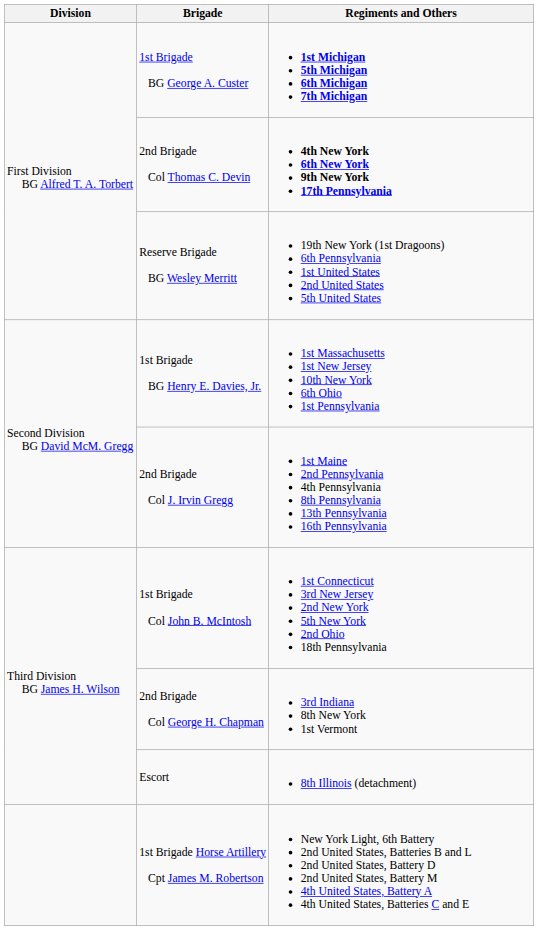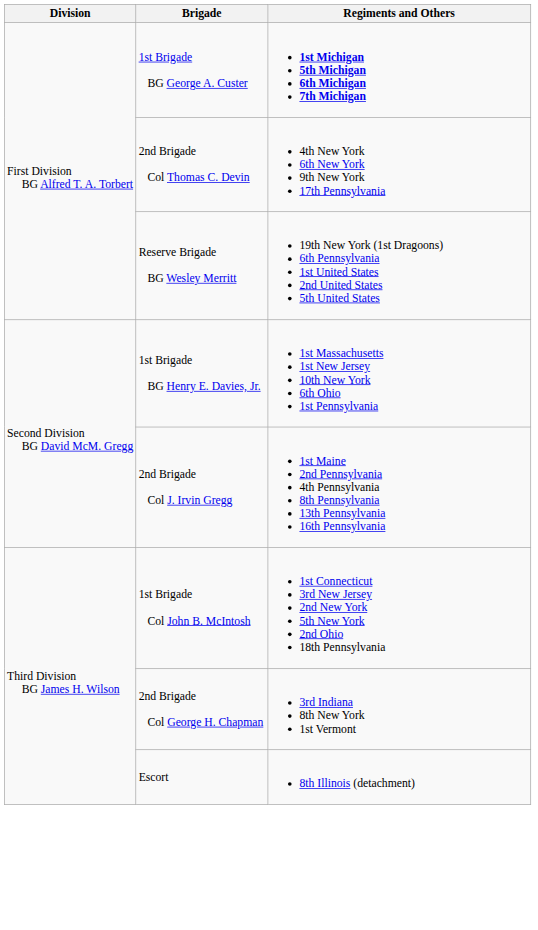(401, 171) bold -> (399, 171) normal
- row: (203, 865)
